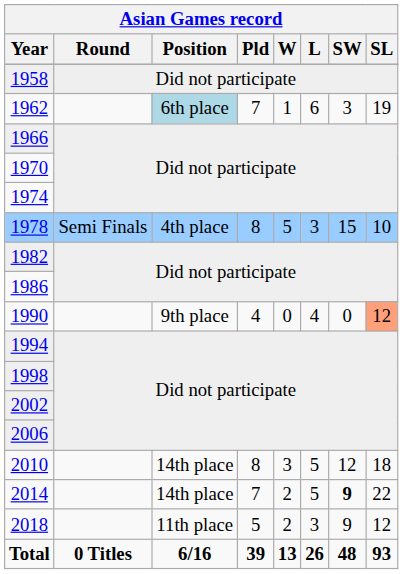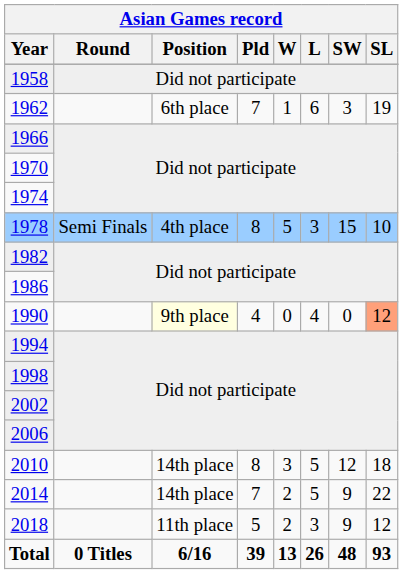(195, 108) lightblue background -> (195, 108) no background
(195, 316) no background -> (195, 316) lightyellow background
(347, 494) bold -> (347, 494) normal
